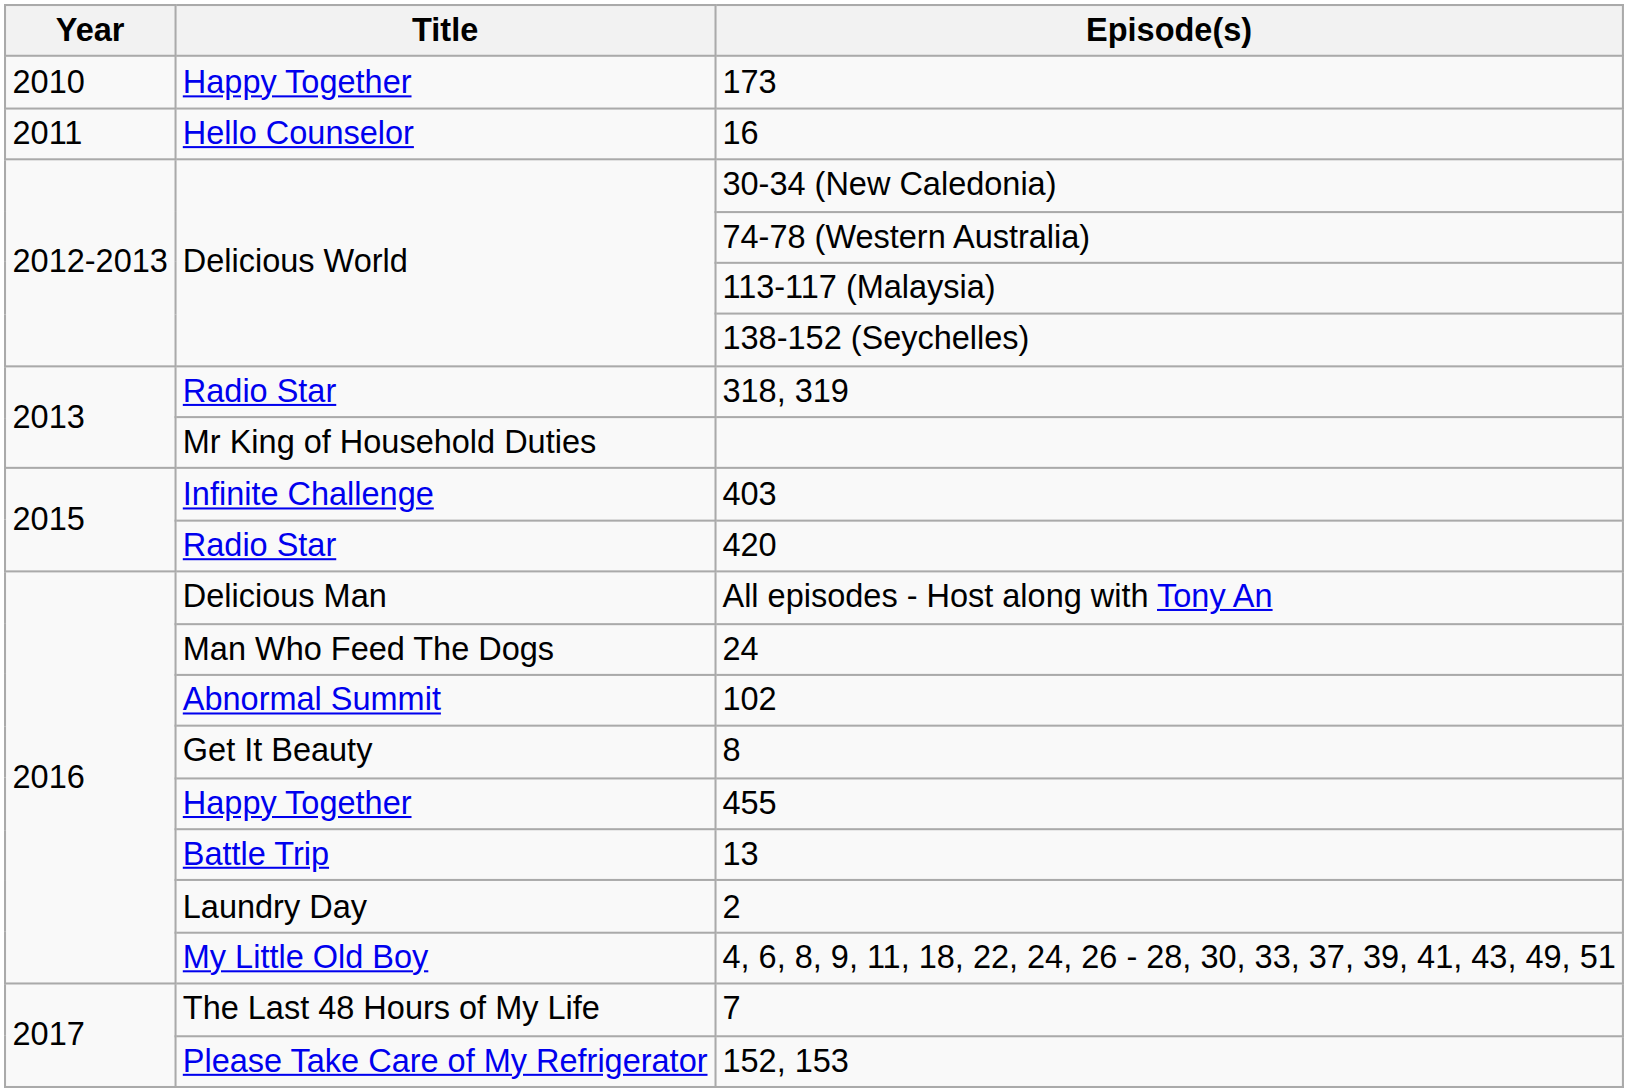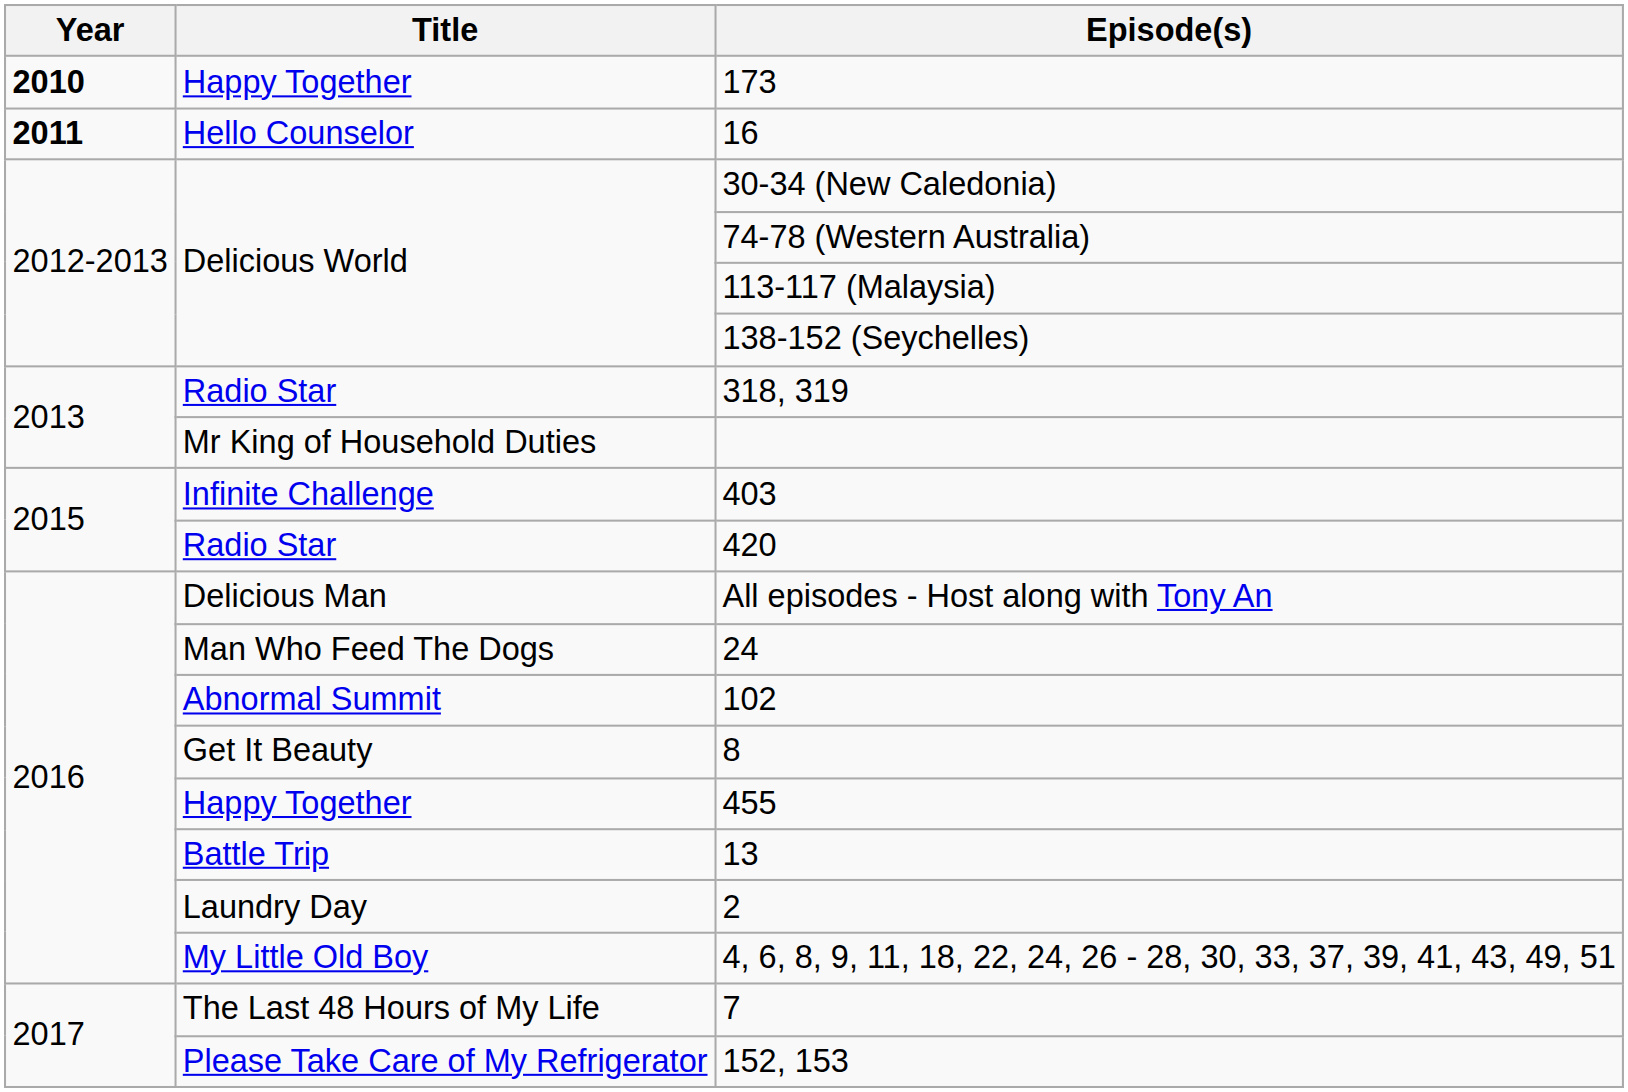(49, 81) normal -> (49, 81) bold
(47, 133) normal -> (48, 133) bold
